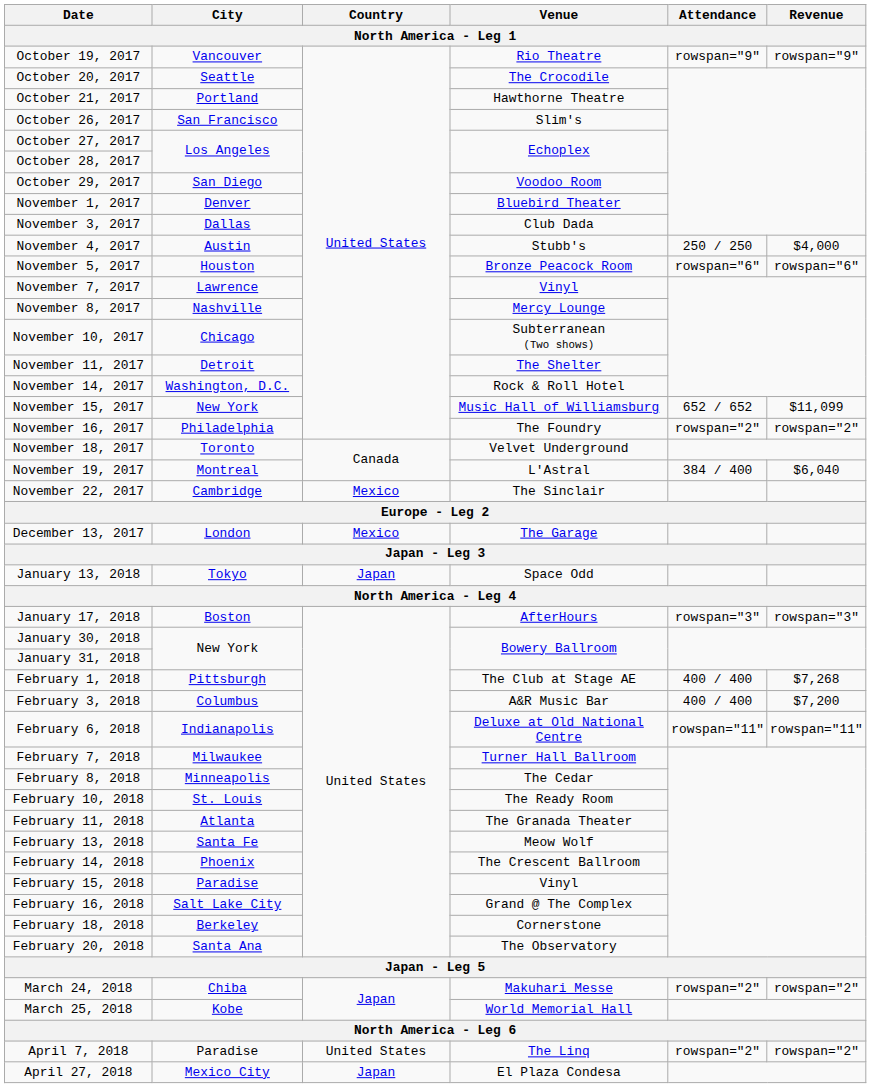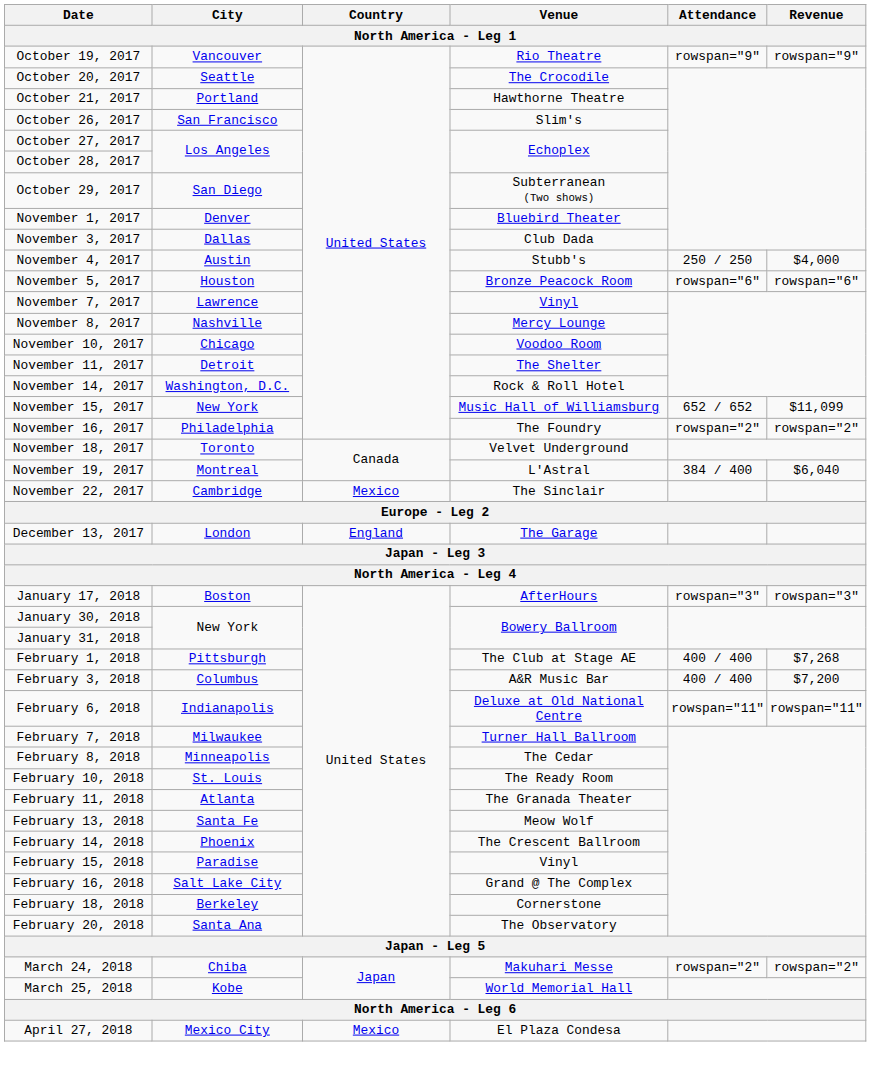(559, 183) Voodoo Room -> (559, 190) Subterranean (Two shows)
(559, 337) Subterranean (Two shows) -> (559, 344) Voodoo Room
(376, 533) Mexico -> (376, 533) England
- row: (78, 575)
- row: (78, 1052)
(376, 1072) Japan -> (376, 1031) Mexico
